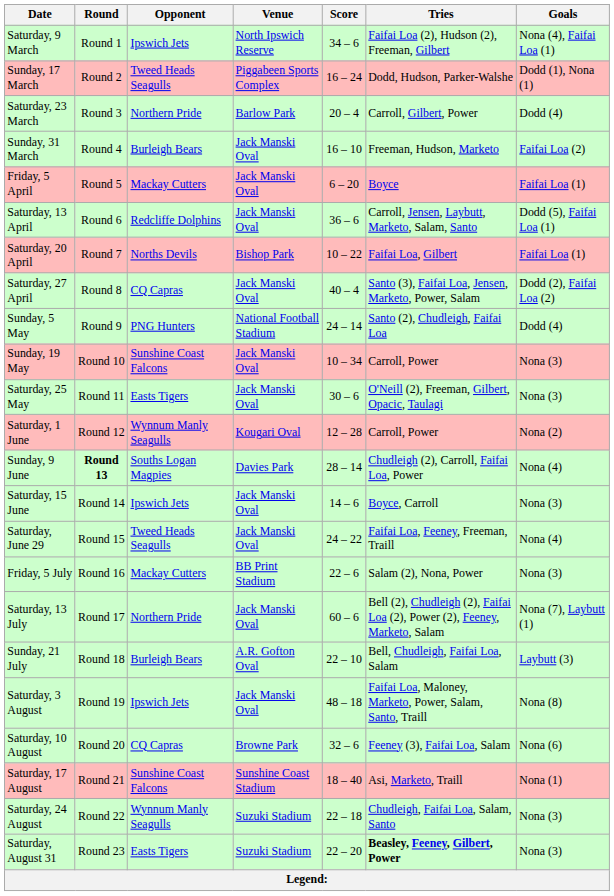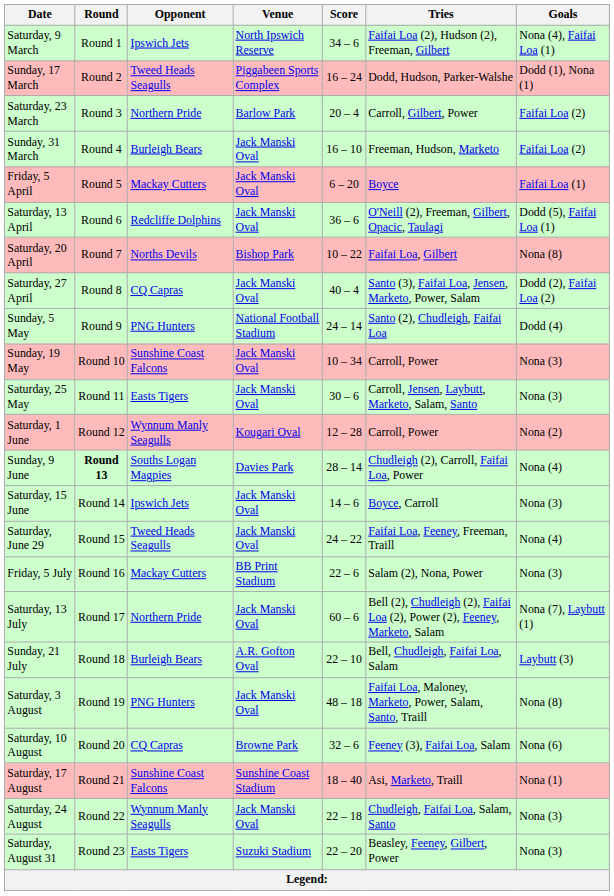(541, 113) Dodd (4) -> (552, 113) Faifai Loa (2)
(427, 219) Carroll, Jensen, Laybutt, Marketo, Salam, Santo -> (439, 219) O'Neill (2), Freeman, Gilbert, Opacic, Taulagi
(552, 255) Faifai Loa (1) -> (541, 255) Nona (8)
(439, 397) O'Neill (2), Freeman, Gilbert, Opacic, Taulagi -> (427, 397) Carroll, Jensen, Laybutt, Marketo, Salam, Santo
(160, 702) Ipswich Jets -> (163, 702) PNG Hunters
(273, 816) Suzuki Stadium -> (265, 816) Jack Manski Oval
(430, 851) bold -> (428, 851) normal
